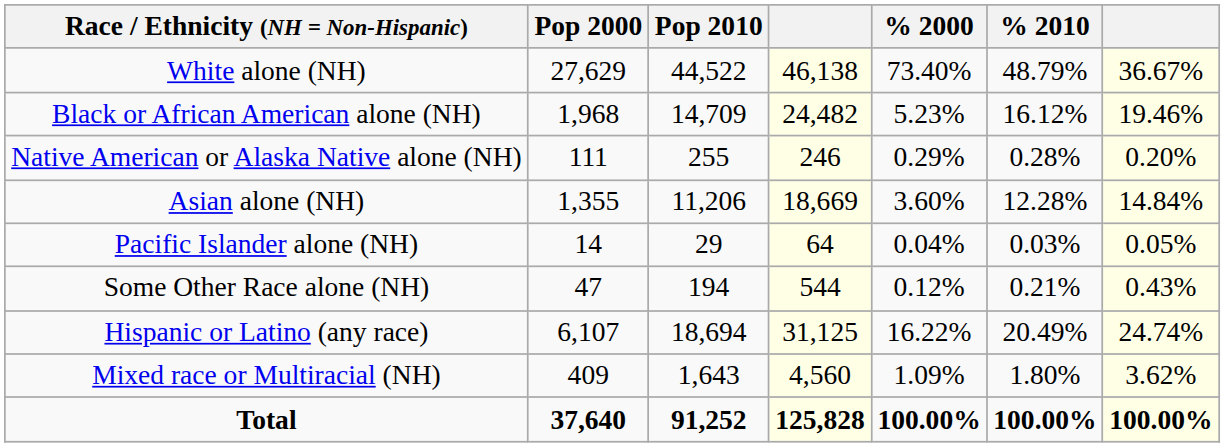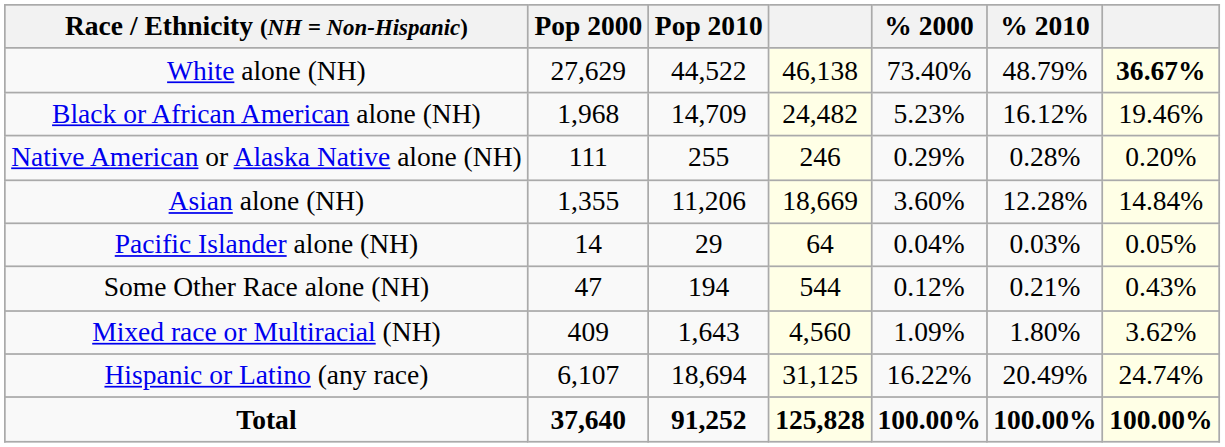(1161, 69) normal -> (1161, 69) bold
rows swapped: (266, 375) <-> (266, 331)
